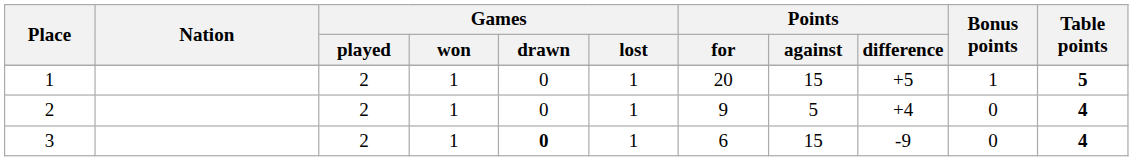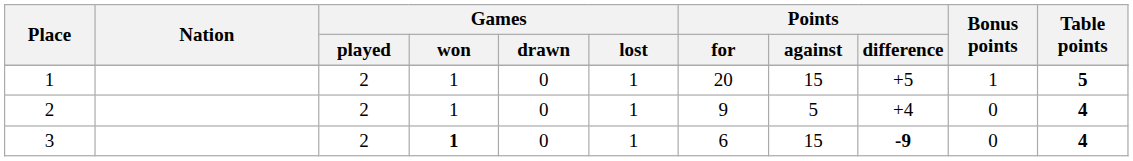(454, 140) normal -> (454, 140) bold
(544, 140) bold -> (544, 140) normal
(903, 140) normal -> (903, 140) bold
